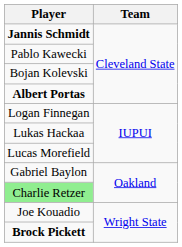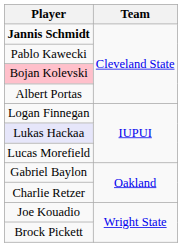(49, 73) no background -> (49, 73) pink background
(49, 93) bold -> (49, 93) normal
(49, 133) no background -> (49, 133) lavender background
(49, 192) lightgreen background -> (49, 192) no background
(49, 232) bold -> (49, 232) normal
